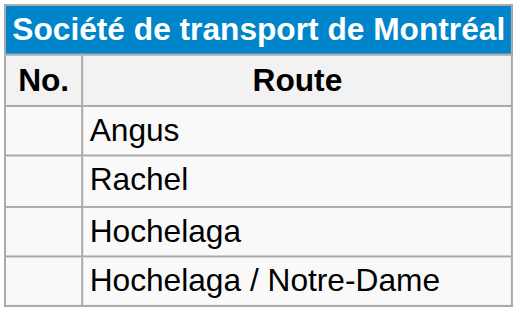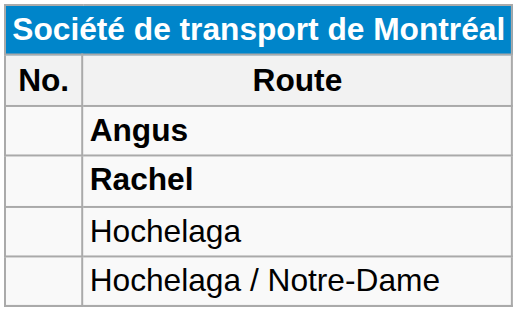(135, 130) normal -> (139, 130) bold
(139, 180) normal -> (142, 180) bold
